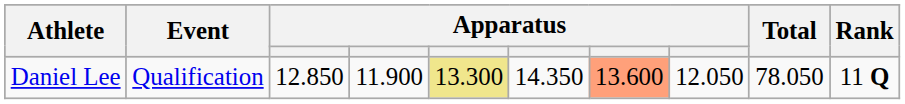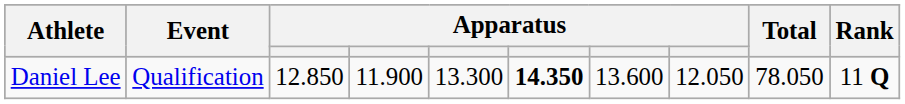(469, 77) khaki background -> (469, 77) no background
(549, 77) normal -> (549, 77) bold
(629, 77) lightsalmon background -> (629, 77) no background
